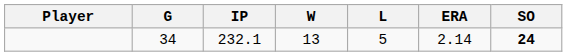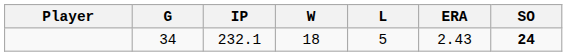(311, 40) 13 -> (311, 40) 18
(455, 40) 2.14 -> (455, 40) 2.43
